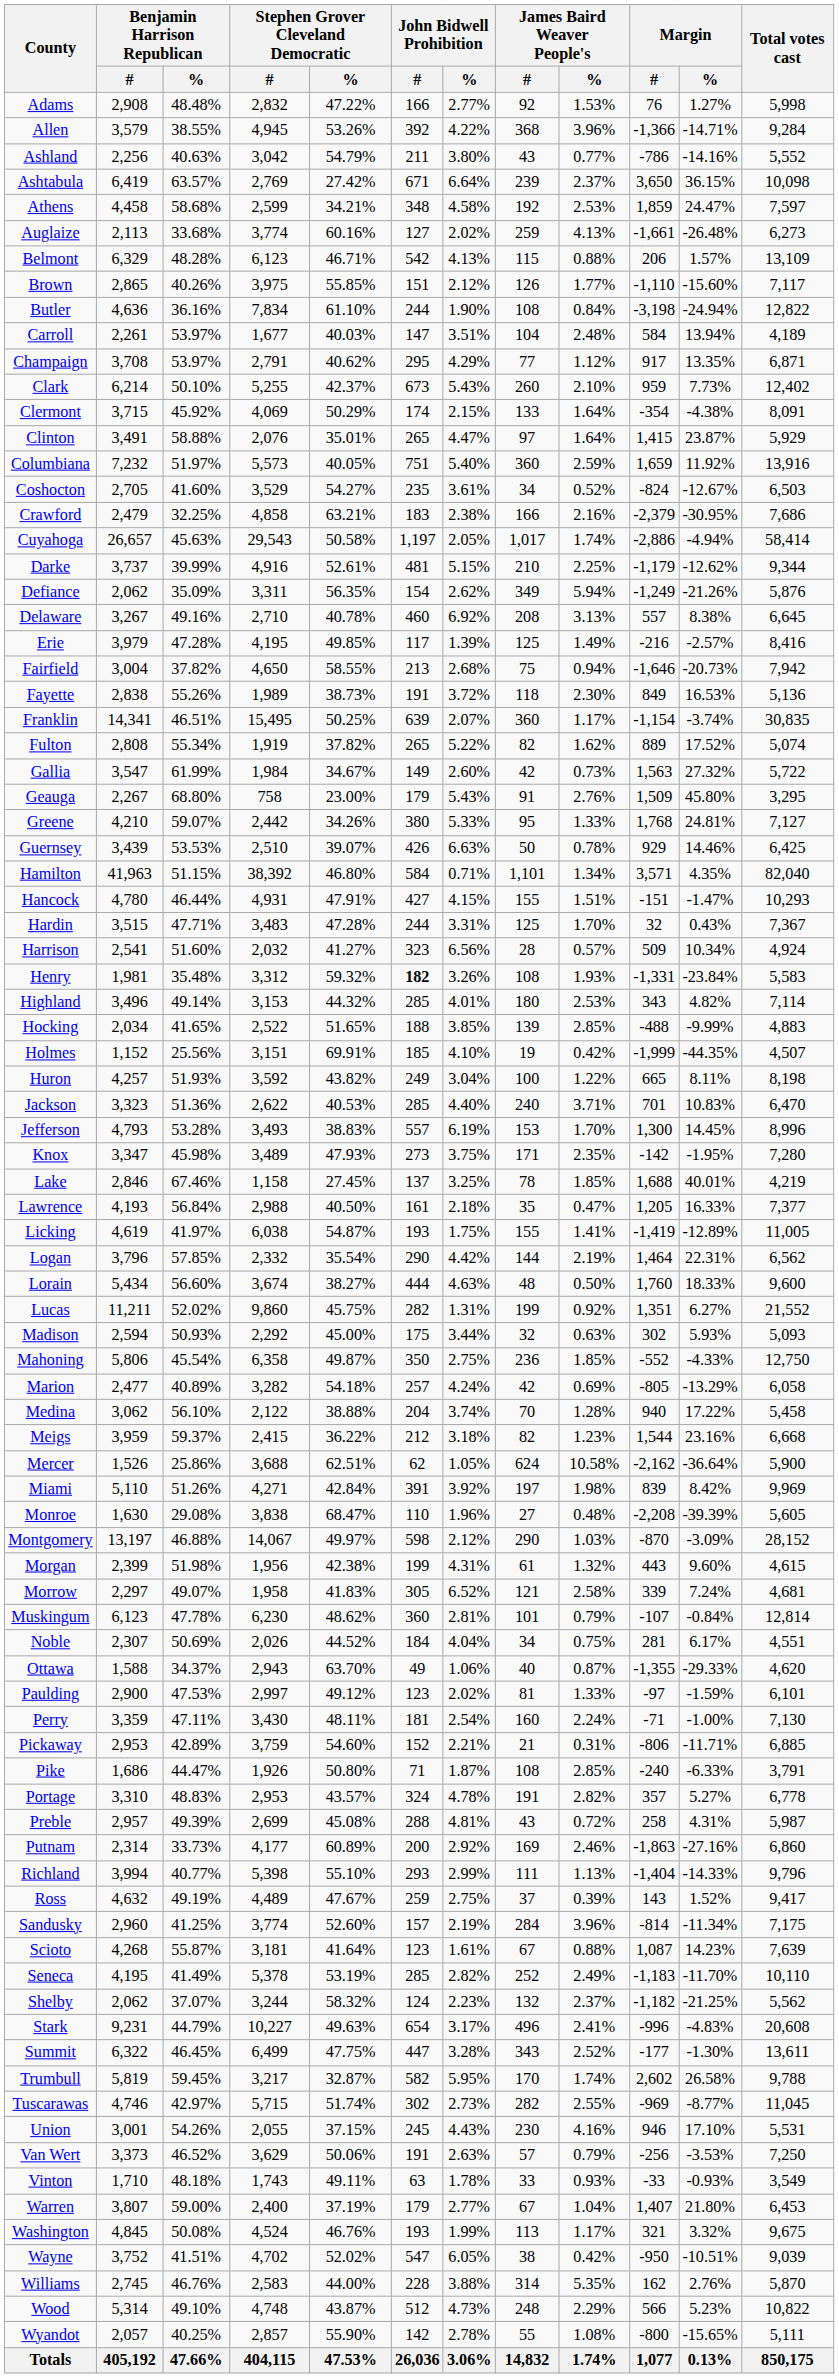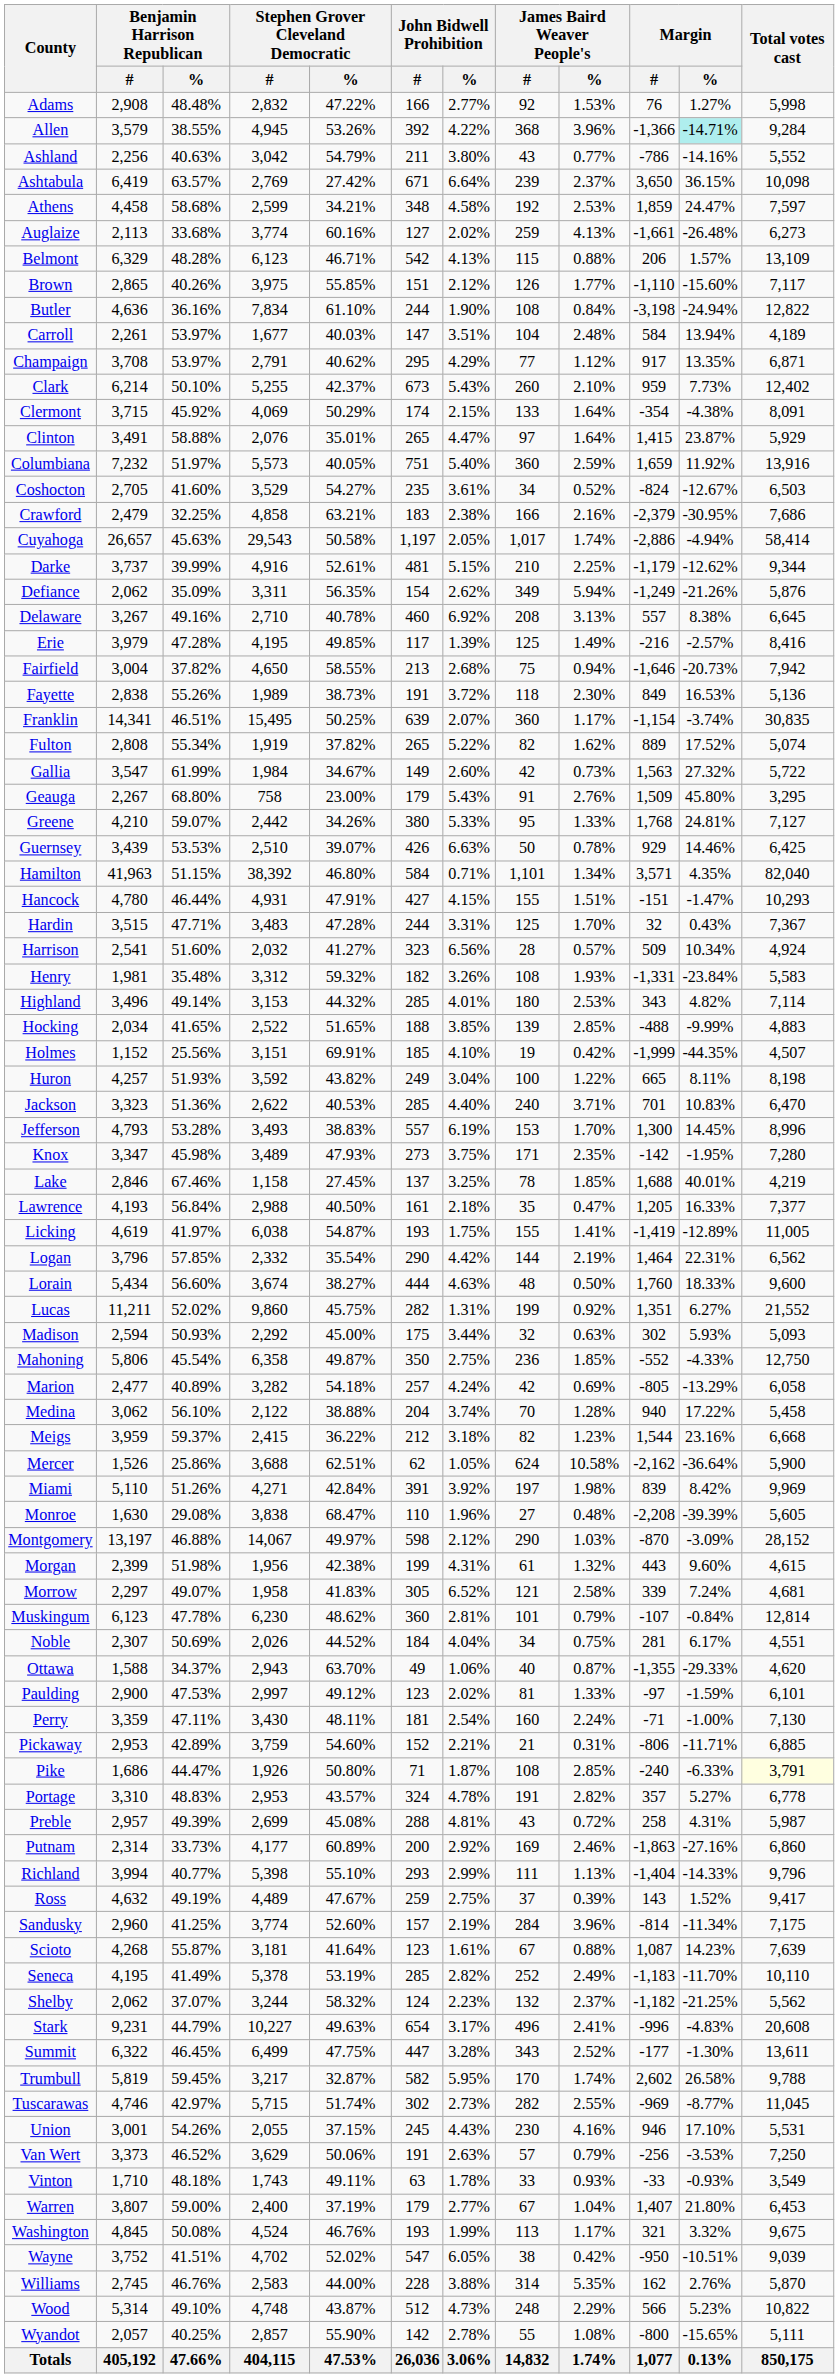(710, 130) no background -> (710, 130) paleturquoise background
(417, 976) bold -> (417, 976) normal
(787, 1770) no background -> (787, 1770) lightyellow background
